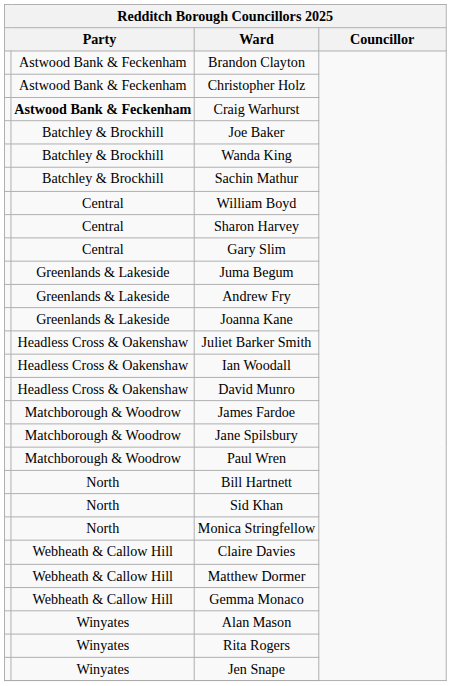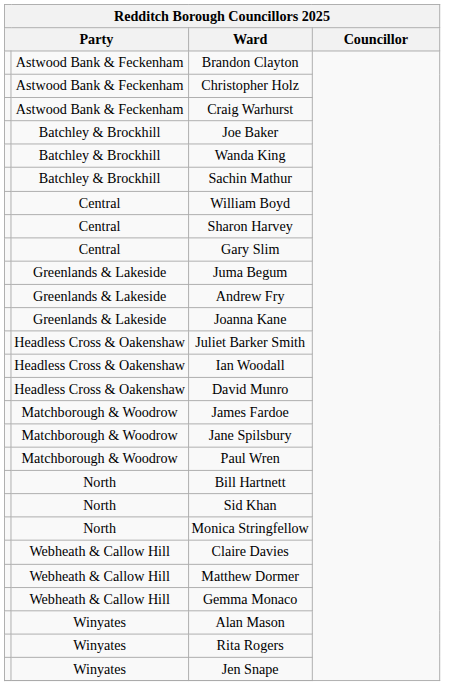(103, 109) bold -> (100, 109) normal
